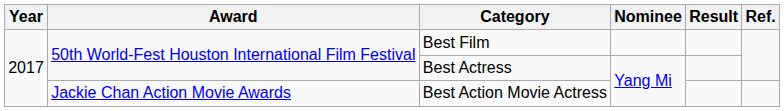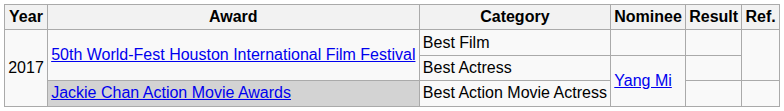(171, 93) no background -> (171, 93) lightgrey background
